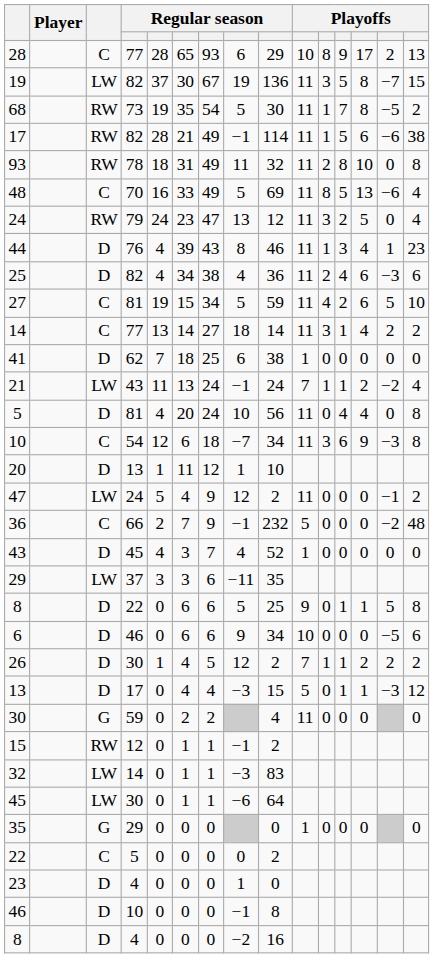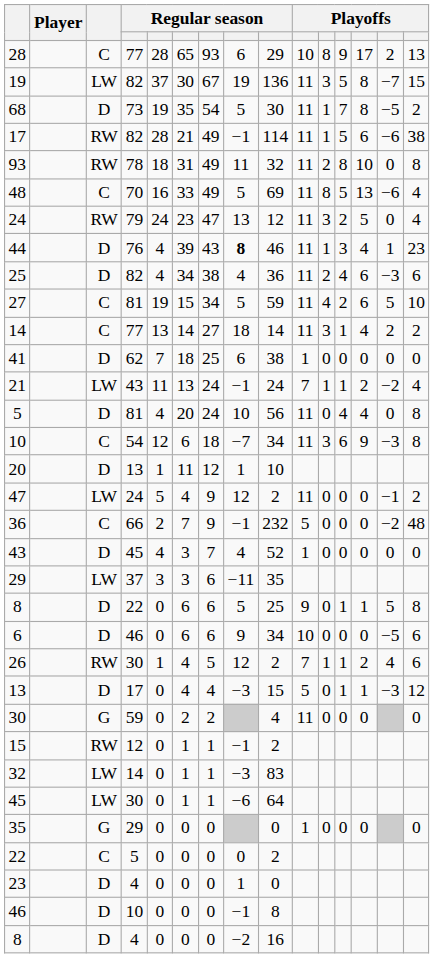(104, 109) RW -> (104, 109) D
(241, 247) normal -> (241, 247) bold
(104, 662) D -> (104, 662) RW
(390, 662) 2 -> (390, 662) 4
(416, 662) 2 -> (416, 662) 6
